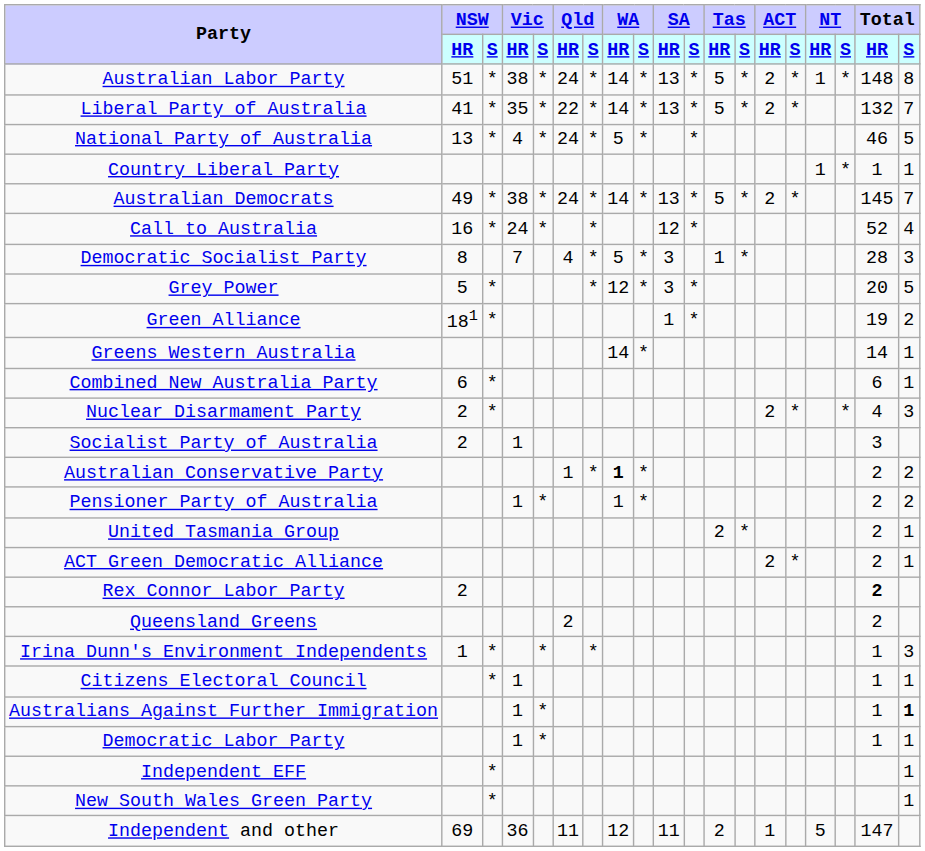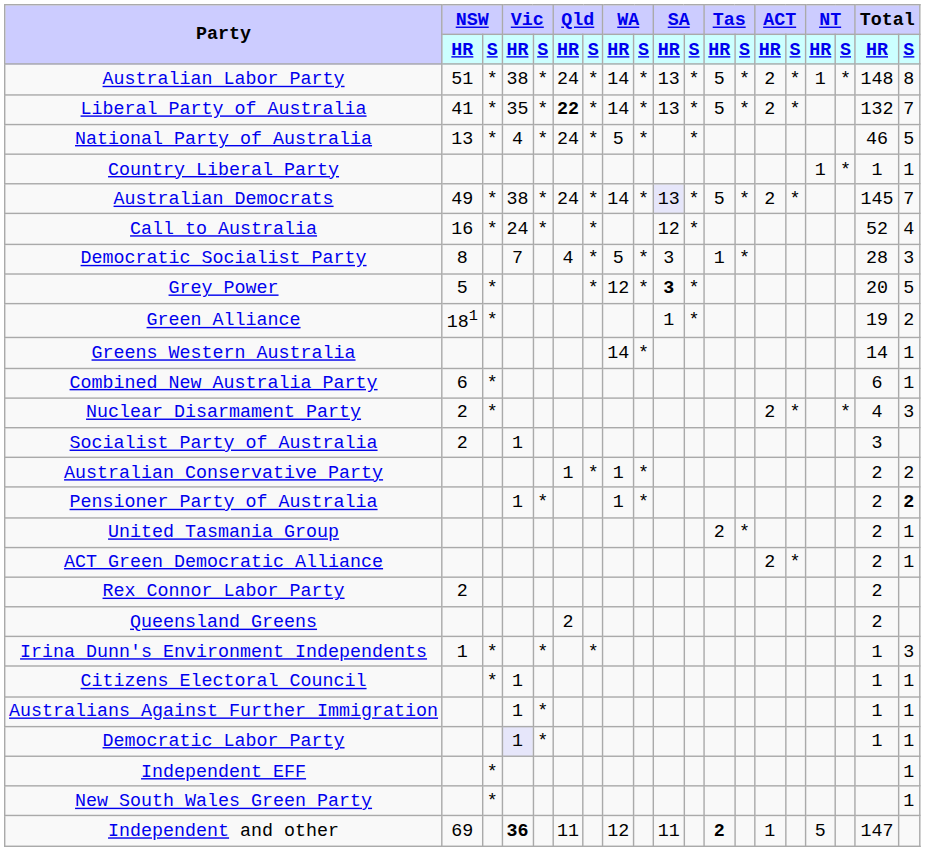(568, 109) normal -> (568, 109) bold
(669, 199) no background -> (669, 199) lavender background
(669, 289) normal -> (669, 289) bold
(618, 472) bold -> (618, 472) normal
(909, 502) normal -> (909, 502) bold
(877, 592) bold -> (877, 592) normal
(909, 711) bold -> (909, 711) normal
(517, 741) no background -> (517, 741) lavender background
(517, 831) normal -> (517, 831) bold
(719, 831) normal -> (719, 831) bold
